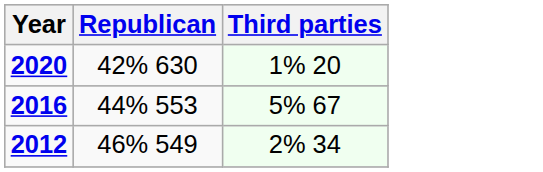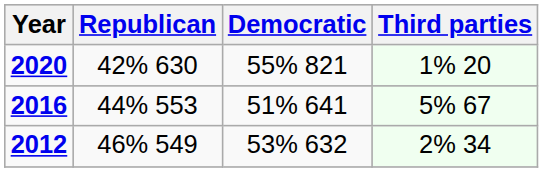+ column: (297, 24)
